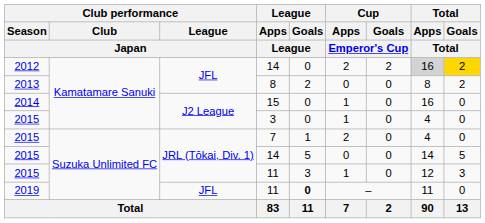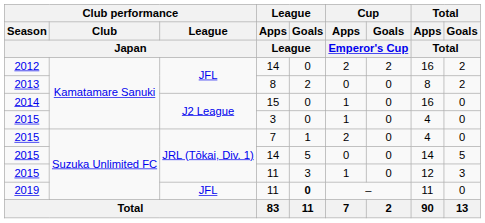(427, 66) lightgrey background -> (427, 66) no background
(462, 66) gold background -> (462, 66) no background
